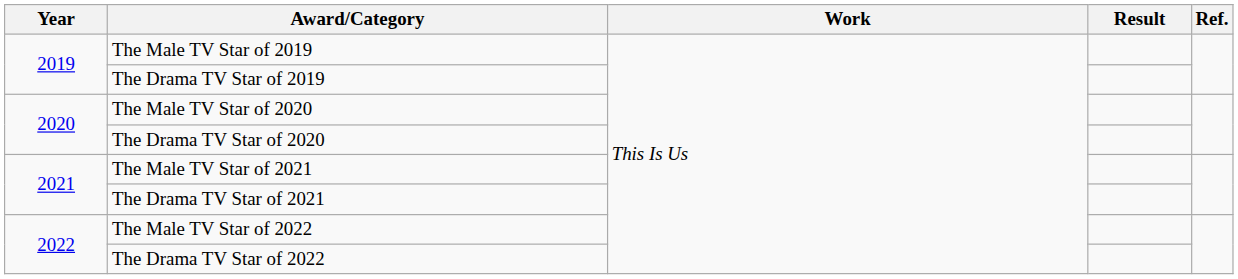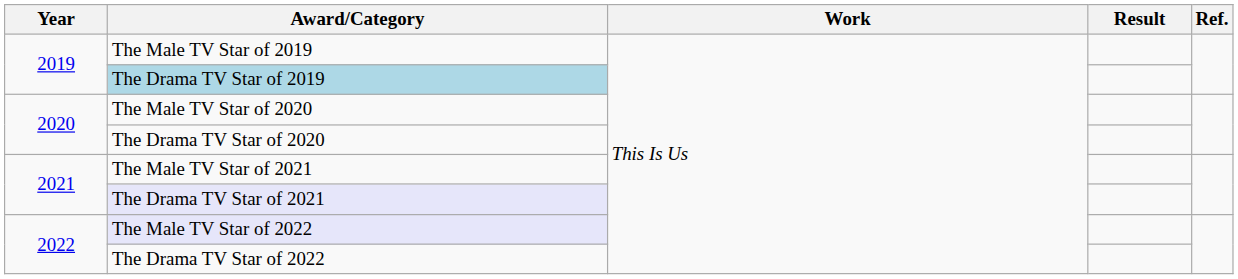(218, 79) no background -> (218, 79) lightblue background
(218, 199) no background -> (218, 199) lavender background
(212, 229) no background -> (212, 229) lavender background
